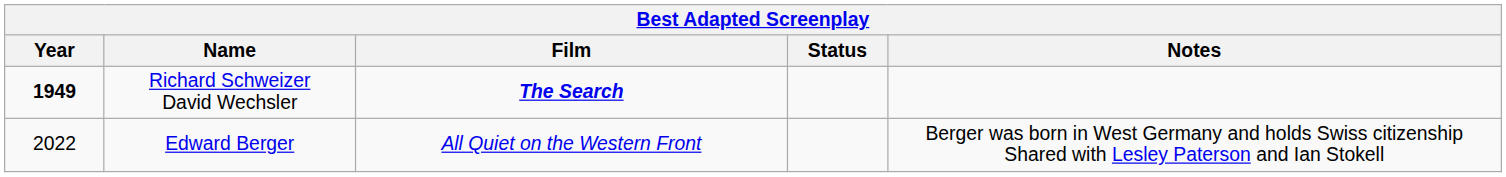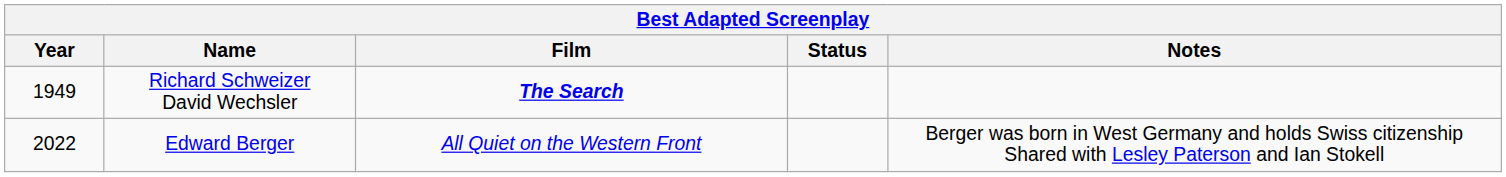(54, 92) bold -> (54, 92) normal
